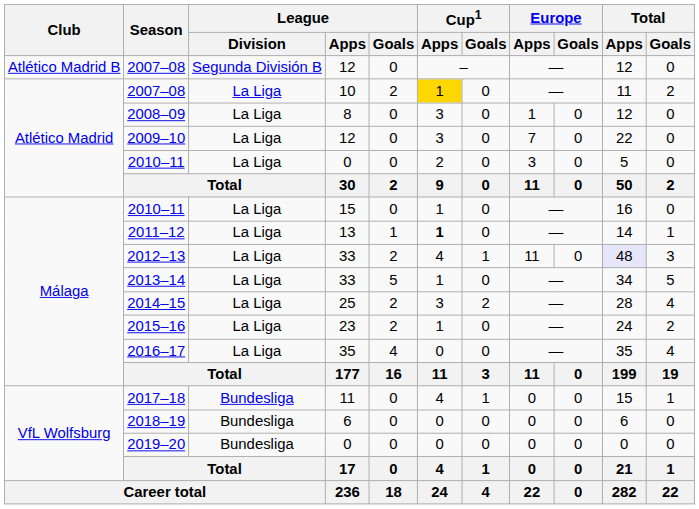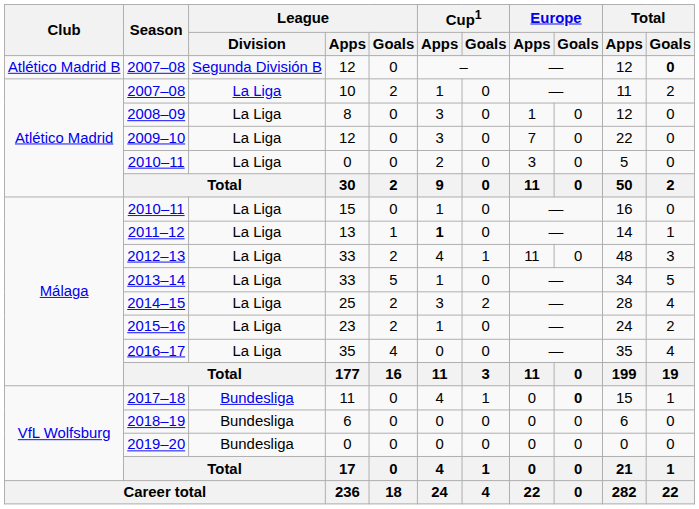(670, 67) normal -> (670, 67) bold
(440, 91) gold background -> (440, 91) no background
(624, 256) lavender background -> (624, 256) no background
(578, 397) normal -> (578, 397) bold
